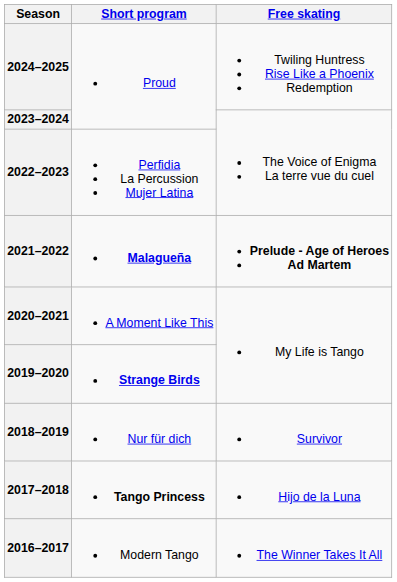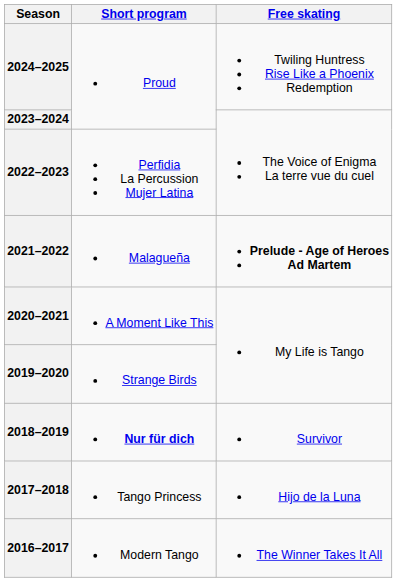(144, 258) bold -> (144, 258) normal
(144, 381) bold -> (144, 381) normal
(144, 439) normal -> (144, 439) bold
(144, 497) bold -> (144, 497) normal
